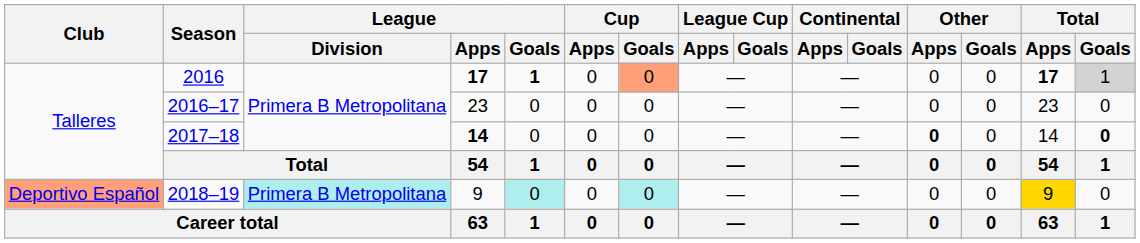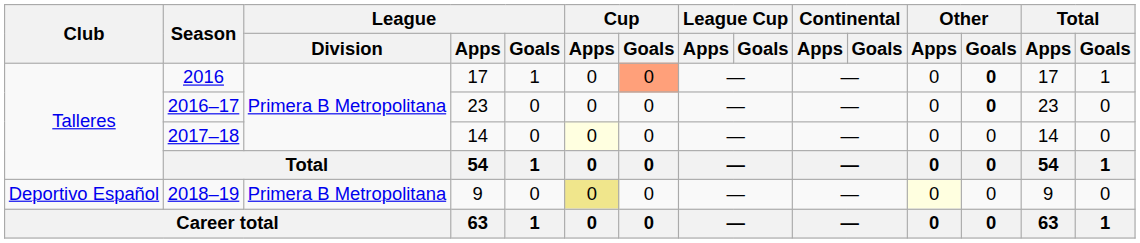(478, 77) bold -> (478, 77) normal
(535, 77) bold -> (535, 77) normal
(991, 77) normal -> (991, 77) bold
(1048, 77) bold -> (1048, 77) normal
(1105, 77) lightgrey background -> (1105, 77) no background
(991, 106) normal -> (991, 106) bold
(478, 135) bold -> (478, 135) normal
(592, 135) no background -> (592, 135) lightyellow background
(934, 135) bold -> (934, 135) normal
(1105, 135) bold -> (1105, 135) normal
(84, 194) lightsalmon background -> (84, 194) no background
(347, 194) paleturquoise background -> (347, 194) no background
(535, 194) paleturquoise background -> (535, 194) no background
(592, 194) no background -> (592, 194) khaki background
(649, 194) paleturquoise background -> (649, 194) no background
(934, 194) no background -> (934, 194) lightyellow background
(1048, 194) gold background -> (1048, 194) no background
